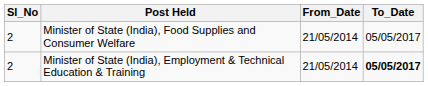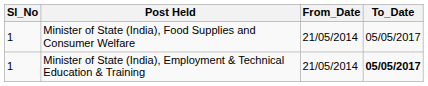(10, 36) 2 -> (10, 36) 1
(10, 66) 2 -> (10, 66) 1
